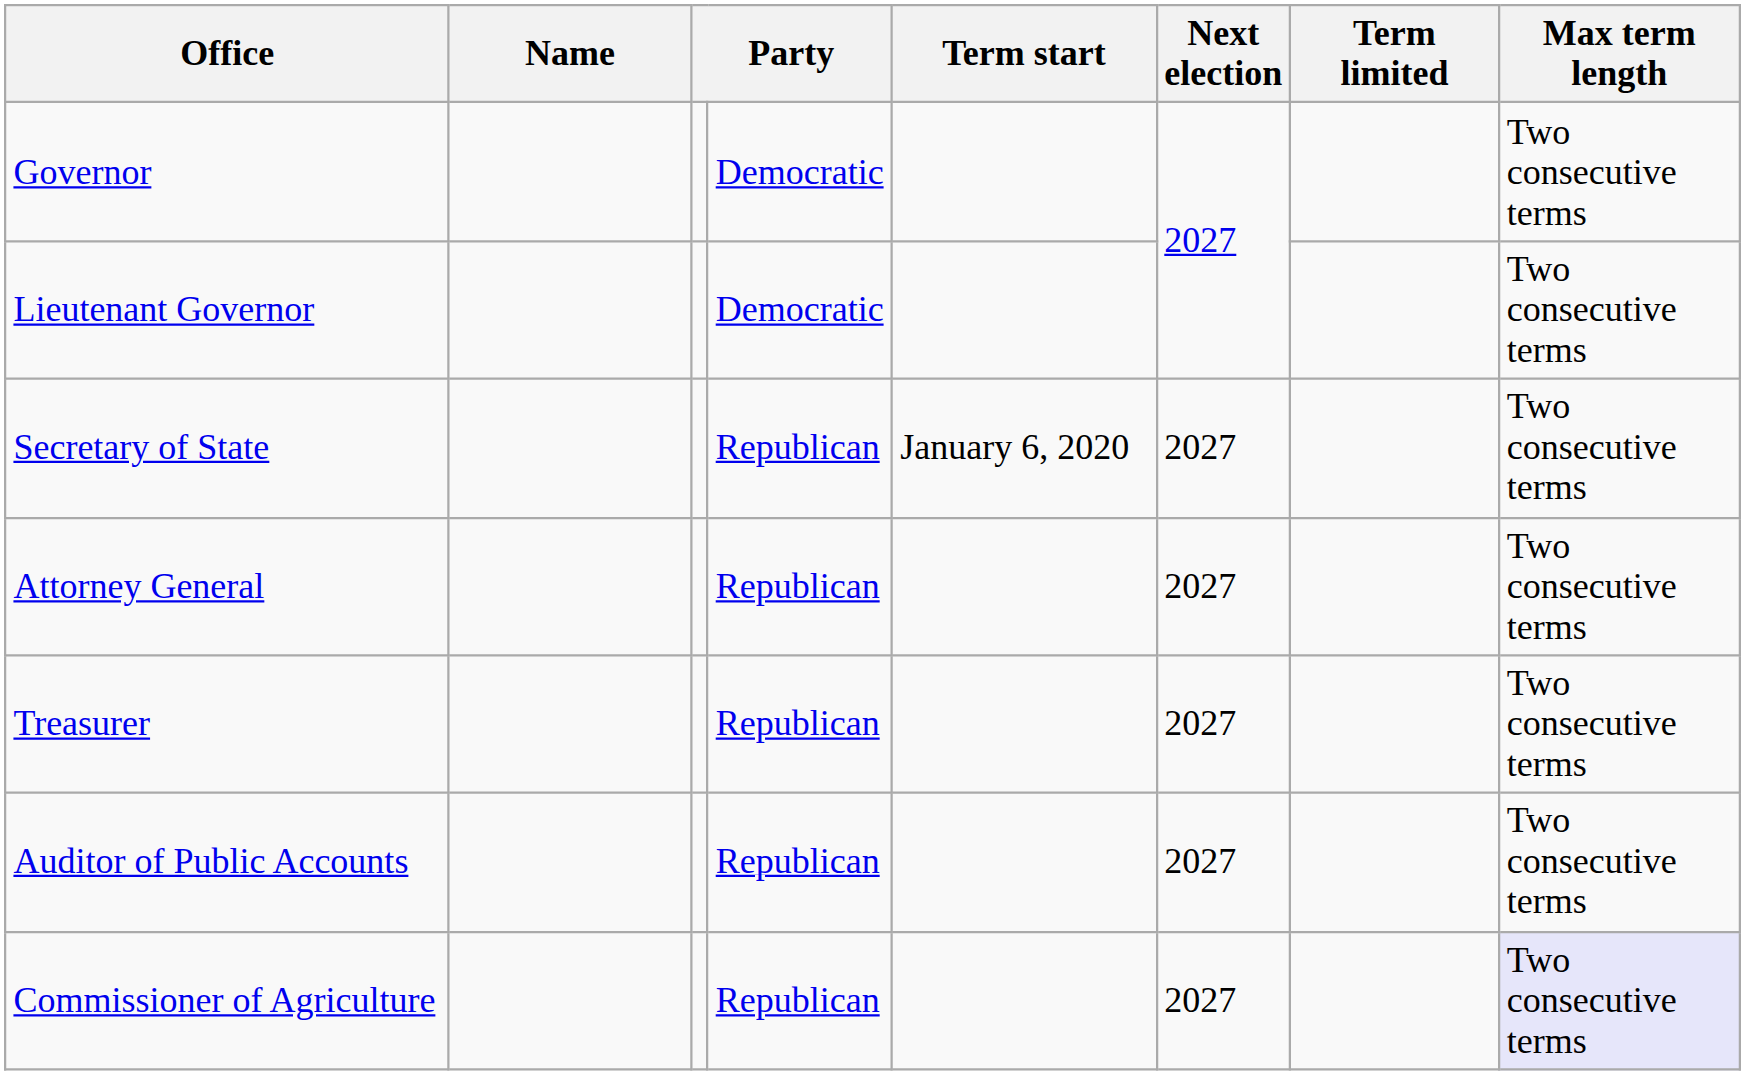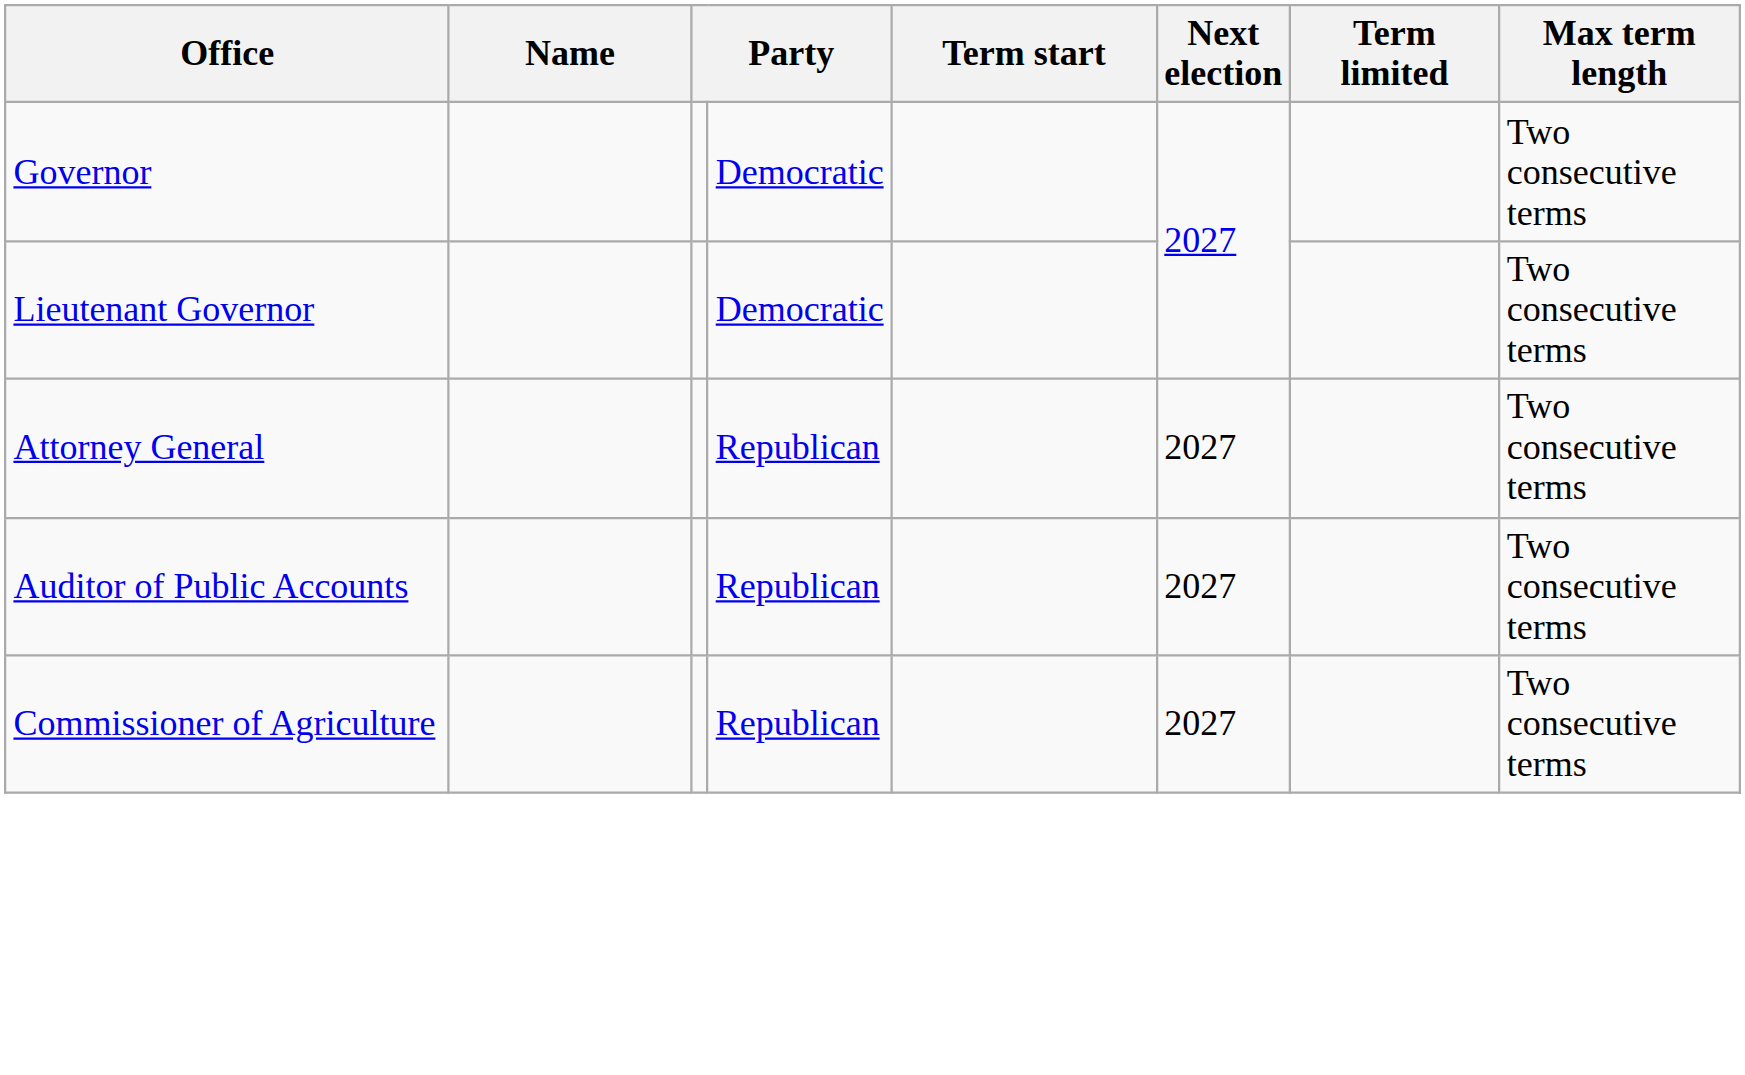- row: (141, 447)
- row: (82, 723)
(1592, 999) lavender background -> (1592, 723) no background
